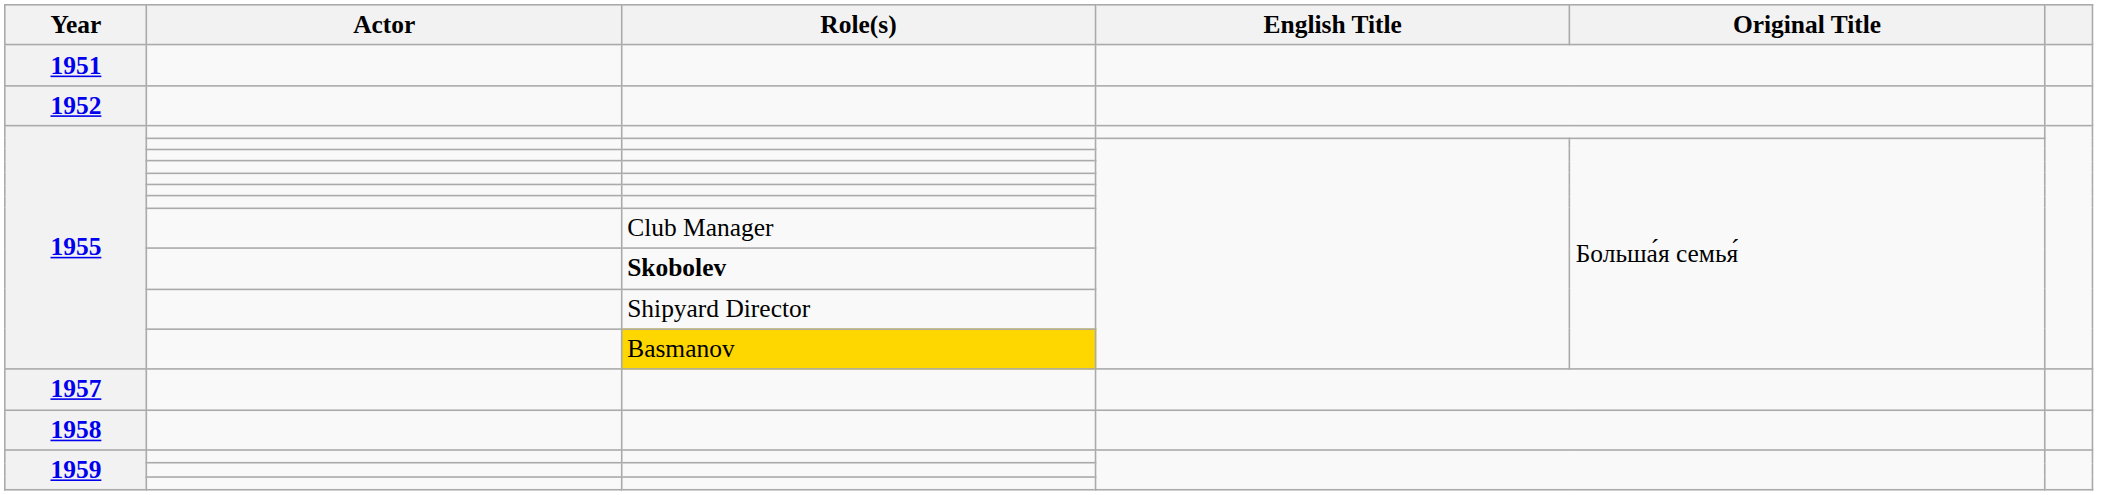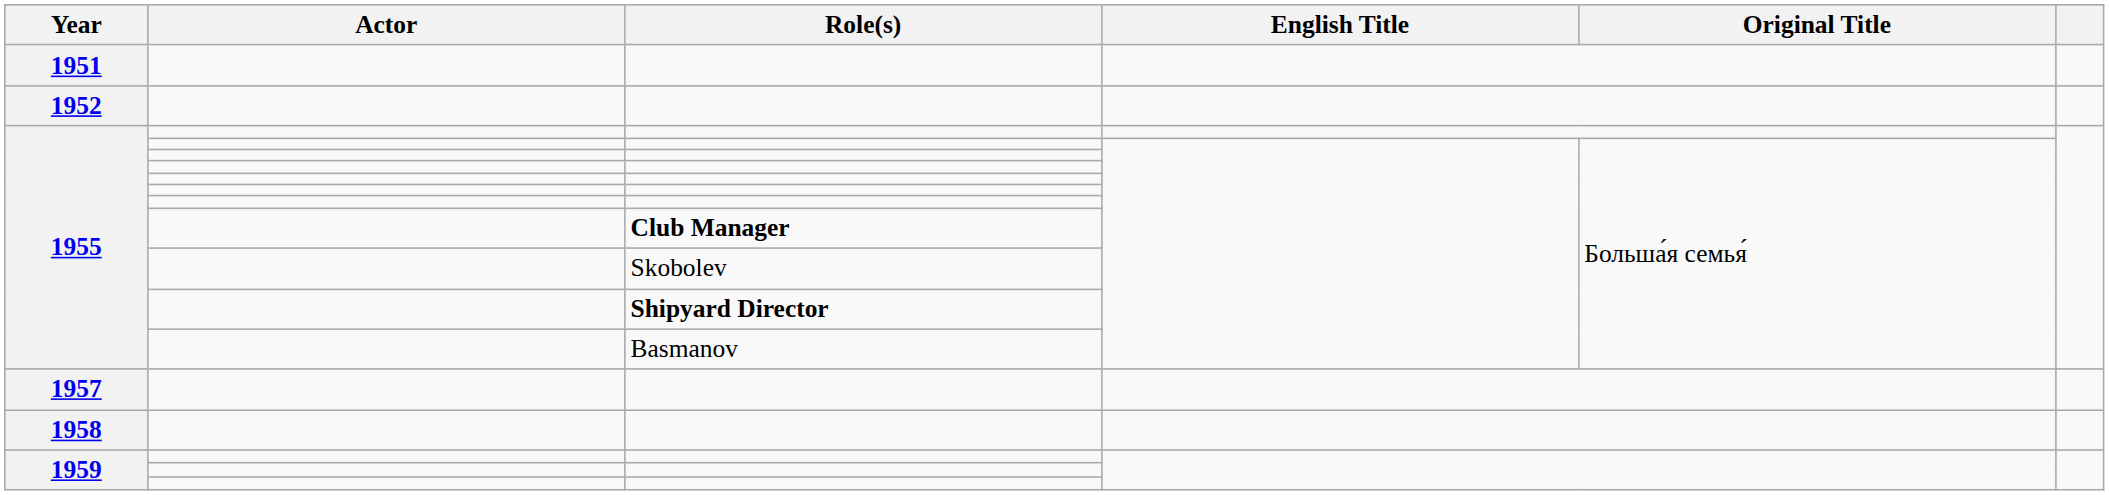(700, 227) normal -> (710, 227) bold
(677, 268) bold -> (679, 268) normal
(719, 308) normal -> (730, 308) bold
(681, 348) gold background -> (684, 348) no background
